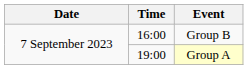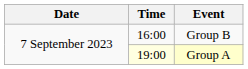(151, 54) no background -> (151, 54) lightyellow background
